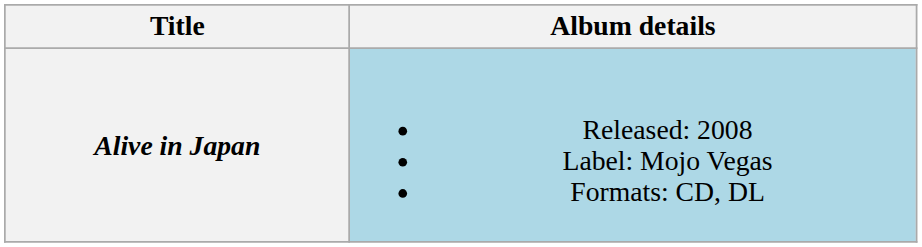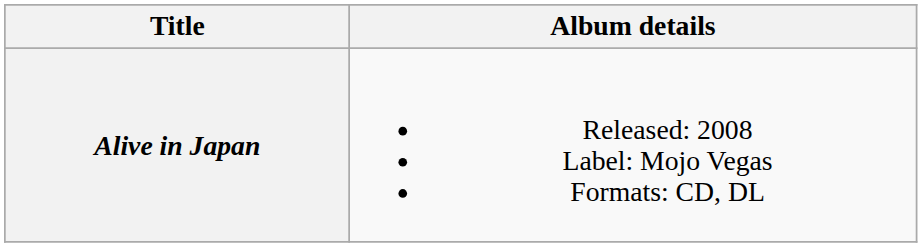(633, 161) lightblue background -> (633, 161) no background
